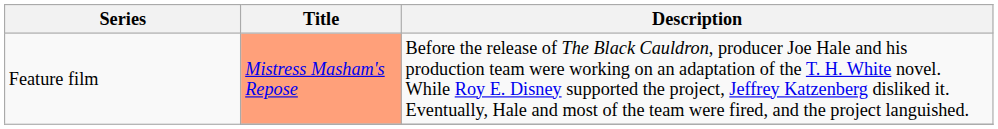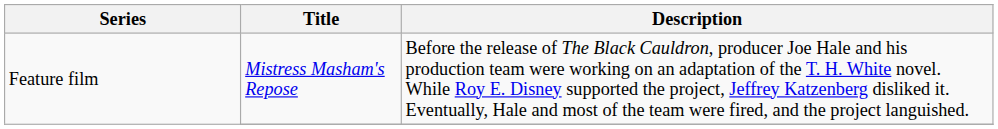(315, 78) lightsalmon background -> (315, 78) no background
